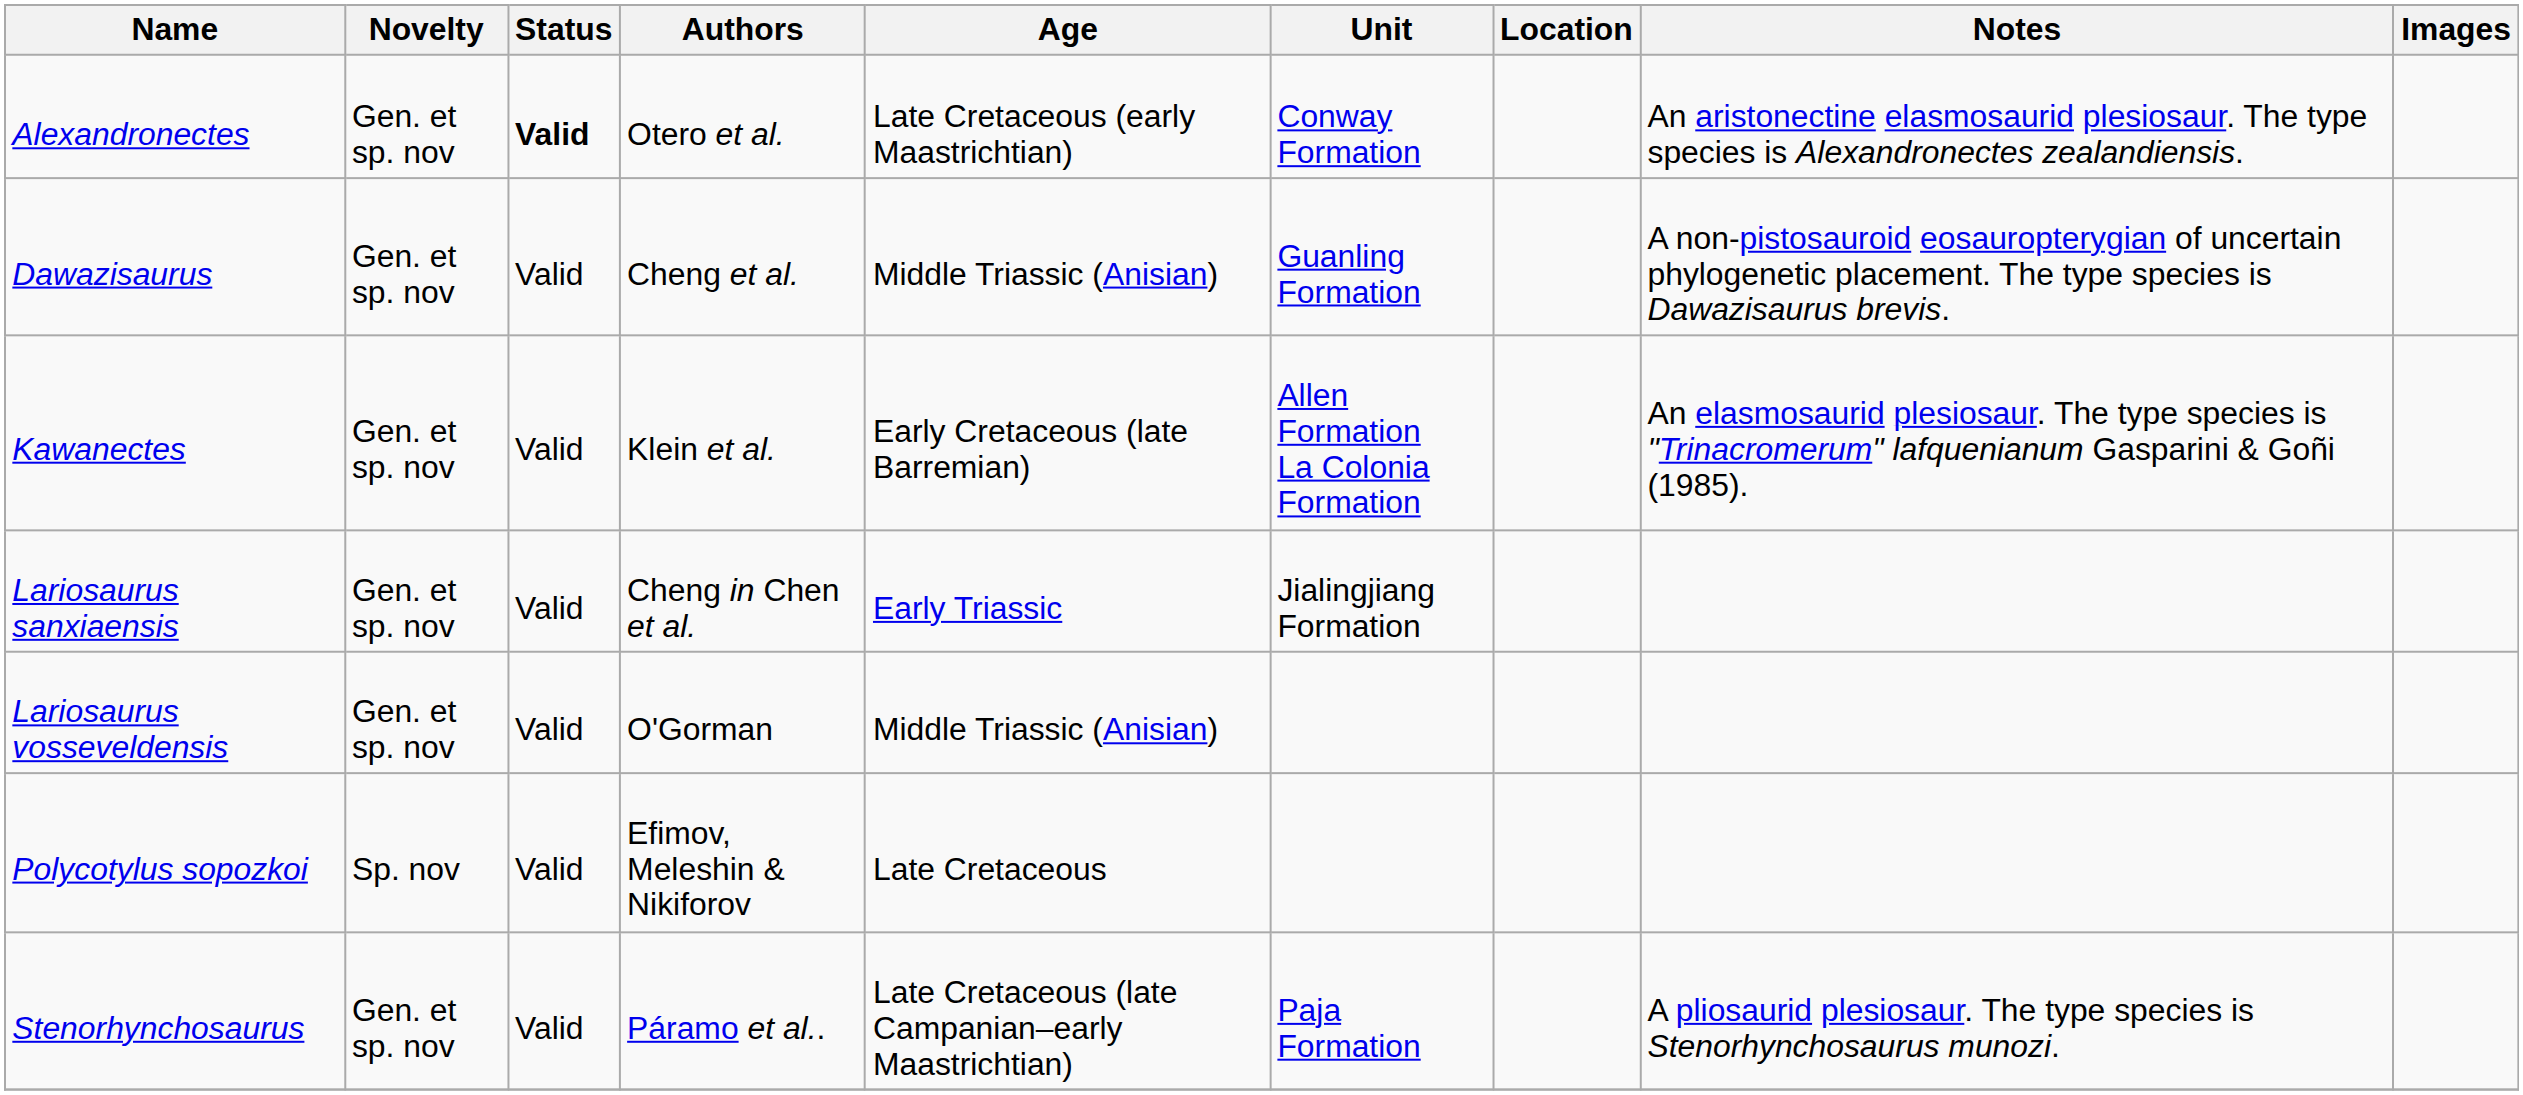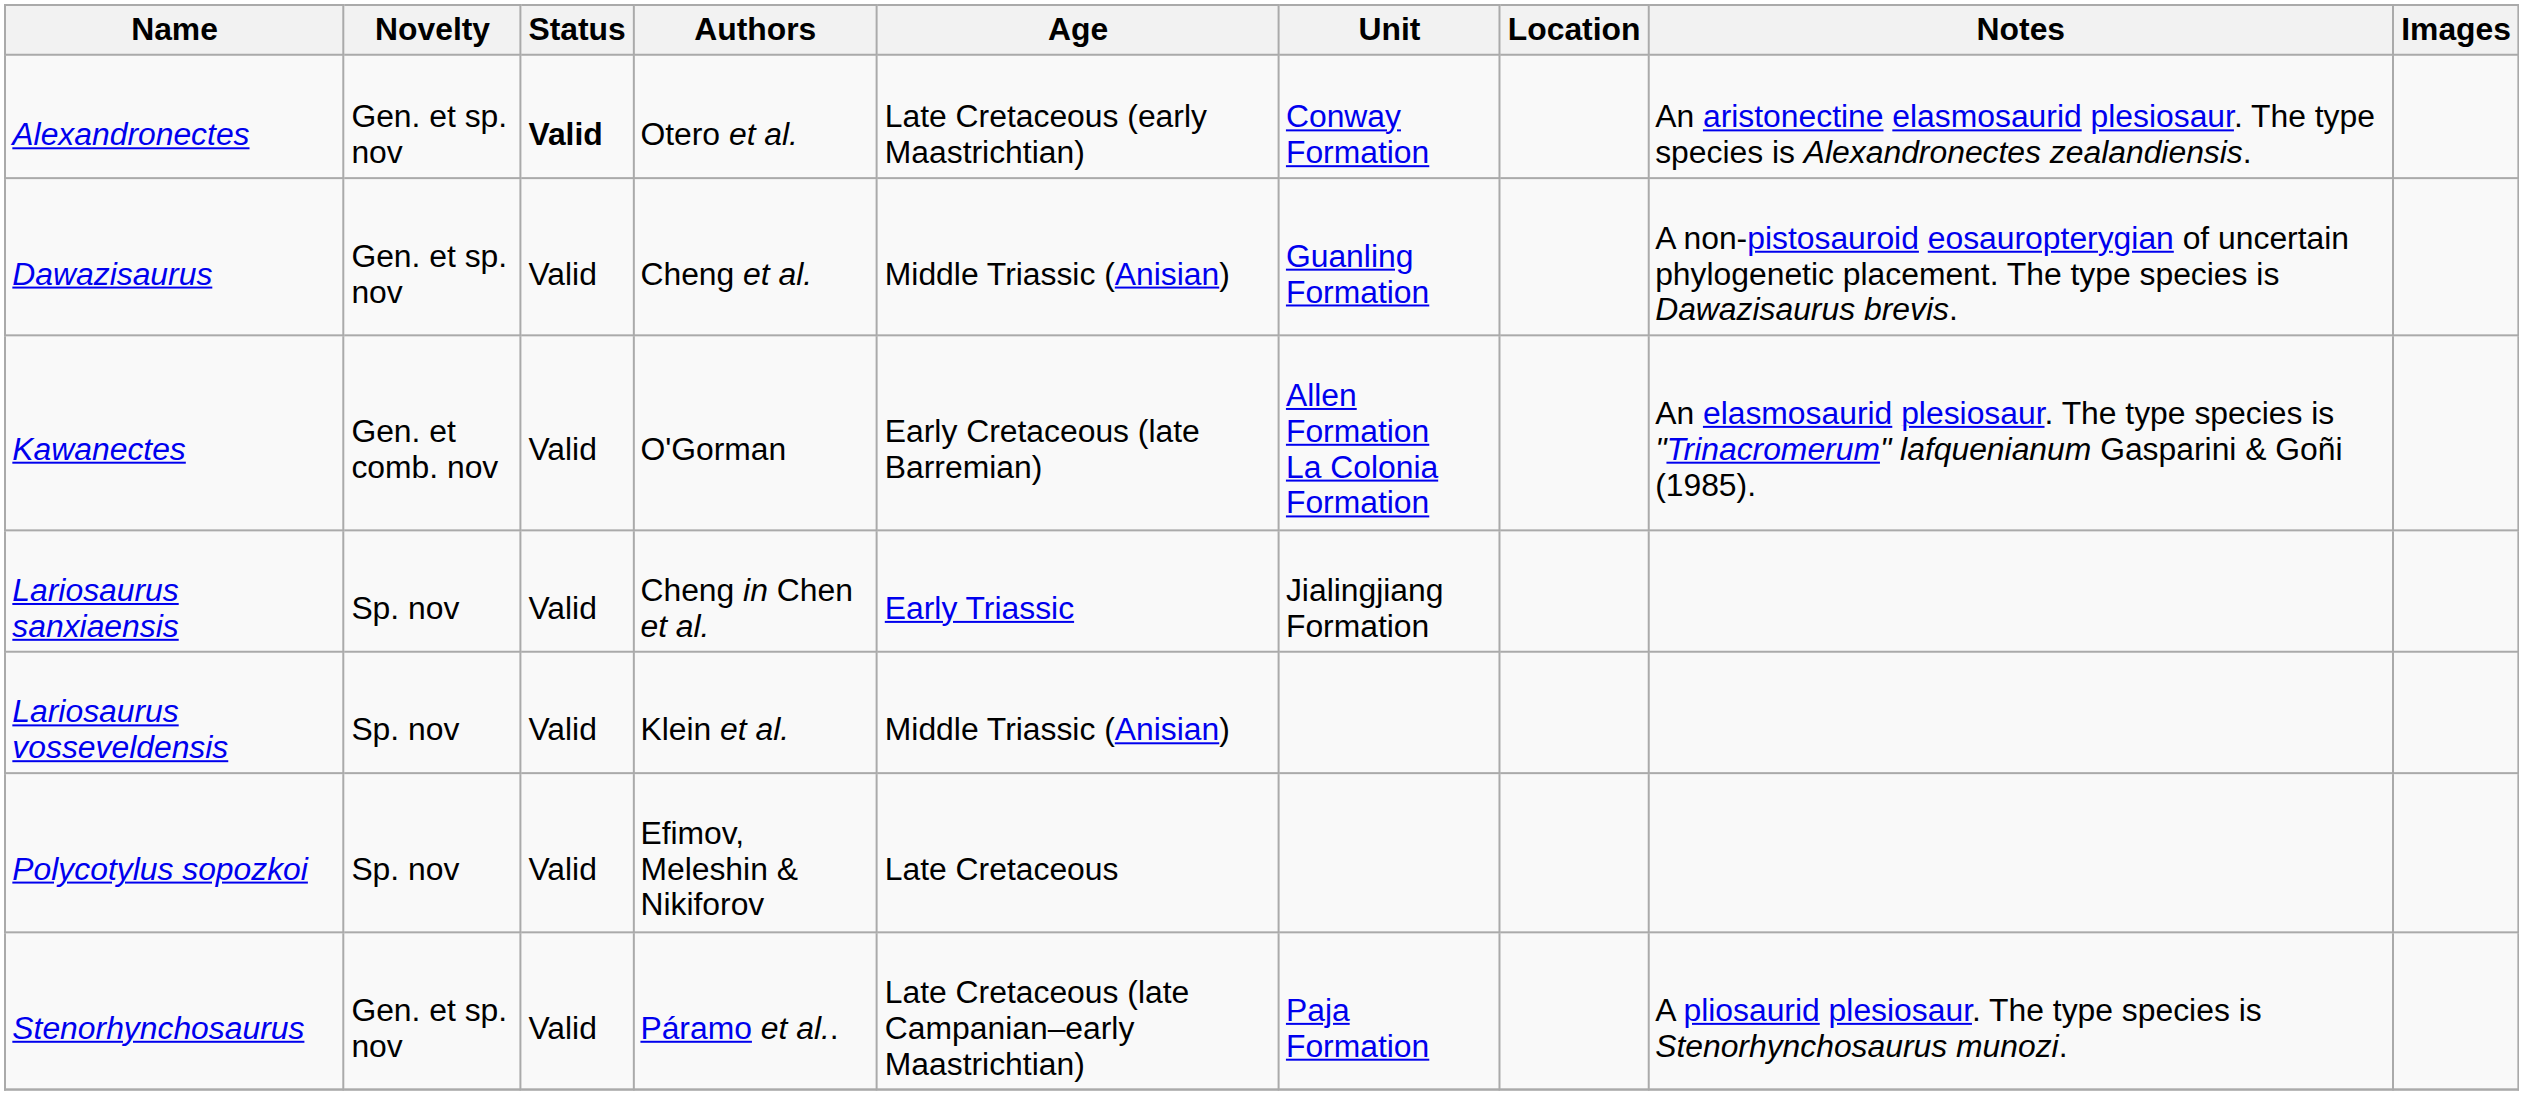(404, 449) Gen. et sp. nov -> (425, 449) Gen. et comb. nov
(701, 449) Klein et al. -> (713, 449) O'Gorman
(404, 607) Gen. et sp. nov -> (405, 607) Sp. nov
(404, 729) Gen. et sp. nov -> (405, 729) Sp. nov
(700, 729) O'Gorman -> (715, 729) Klein et al.
